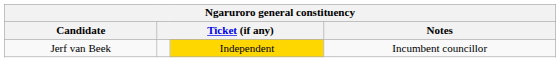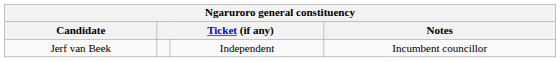(247, 48) gold background -> (247, 48) no background
